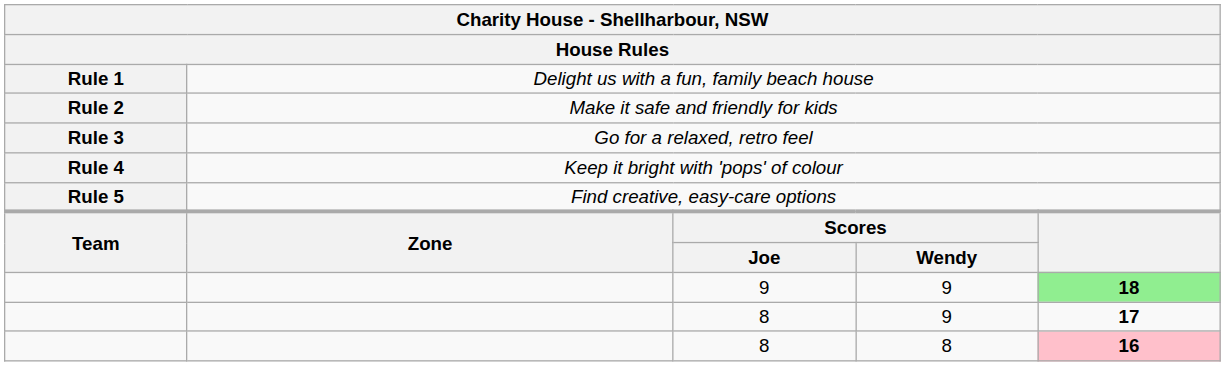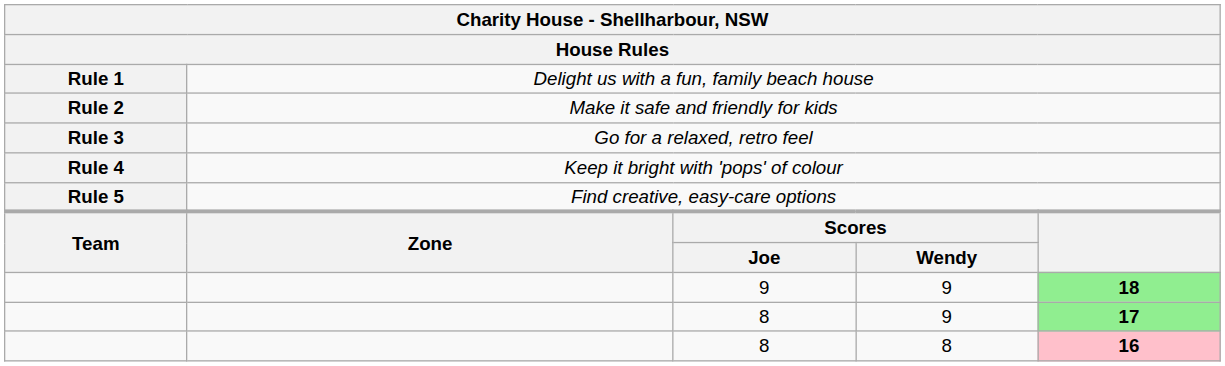(1129, 317) no background -> (1129, 317) lightgreen background
